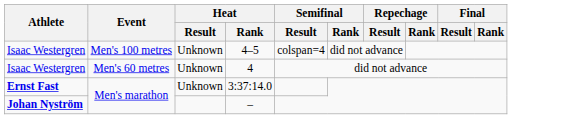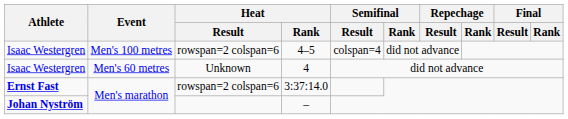(200, 50) Unknown -> (228, 50) rowspan=2 colspan=6
(200, 86) Unknown -> (228, 86) rowspan=2 colspan=6
